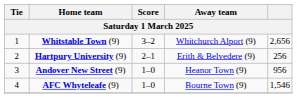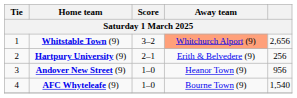(216, 41) no background -> (216, 41) lightsalmon background
(280, 85) 1,546 -> (280, 85) 1,540
